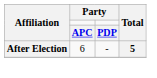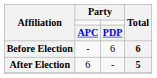+ row: (40, 49)
